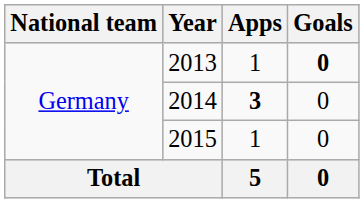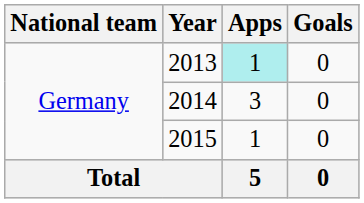(255, 62) no background -> (255, 62) paleturquoise background
(323, 62) bold -> (323, 62) normal
(255, 100) bold -> (255, 100) normal
